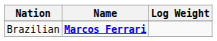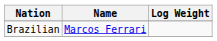(105, 29) bold -> (105, 29) normal
